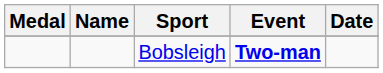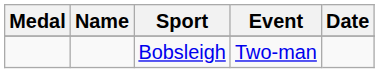(278, 52) bold -> (276, 52) normal
